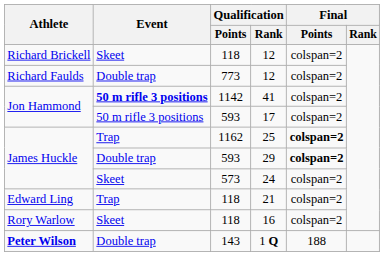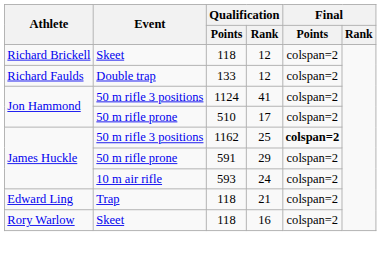(231, 76) 773 -> (226, 76) 133
(152, 96) bold -> (150, 96) normal
(231, 96) 1142 -> (226, 96) 1124
(150, 117) 50 m rifle 3 positions -> (137, 117) 50 m rifle prone
(231, 117) 593 -> (226, 117) 510
(108, 138) Trap -> (150, 138) 50 m rifle 3 positions
(126, 158) Double trap -> (137, 158) 50 m rifle prone
(231, 158) 593 -> (226, 158) 591
(317, 158) bold -> (312, 158) normal
(110, 179) Skeet -> (129, 179) 10 m air rifle
(231, 179) 573 -> (226, 179) 593
- row: (42, 241)
